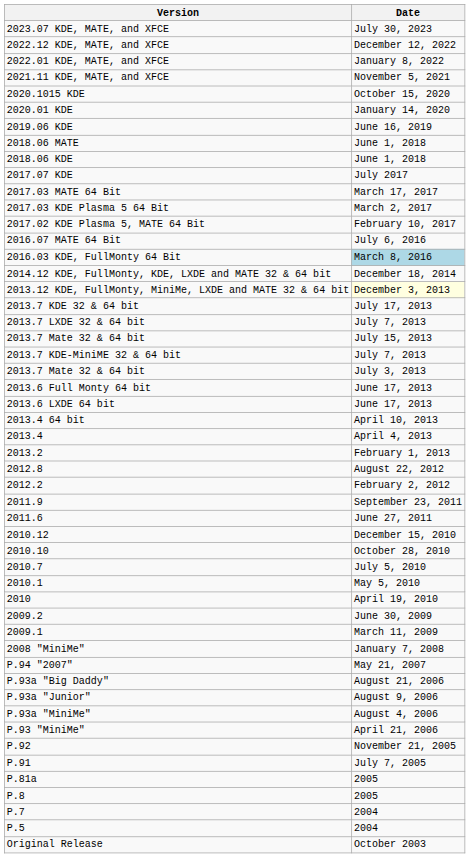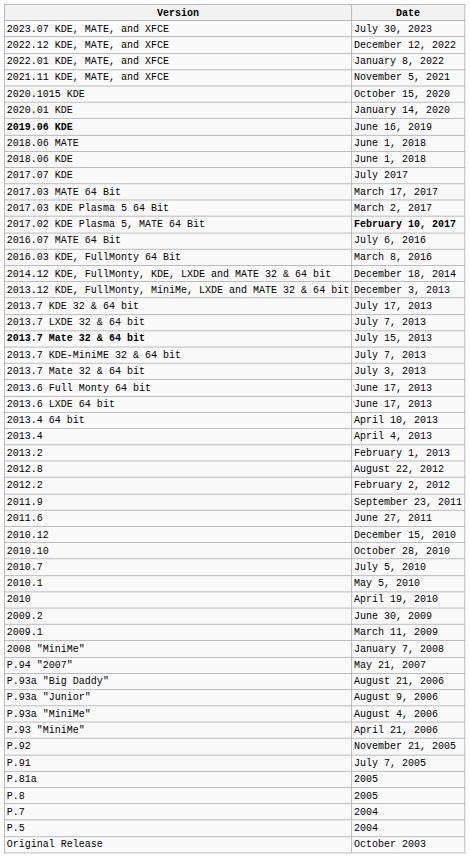(40, 127) normal -> (40, 127) bold
(405, 225) normal -> (405, 225) bold
(393, 257) lightblue background -> (393, 257) no background
(402, 290) lightyellow background -> (402, 290) no background
(76, 339) normal -> (76, 339) bold
